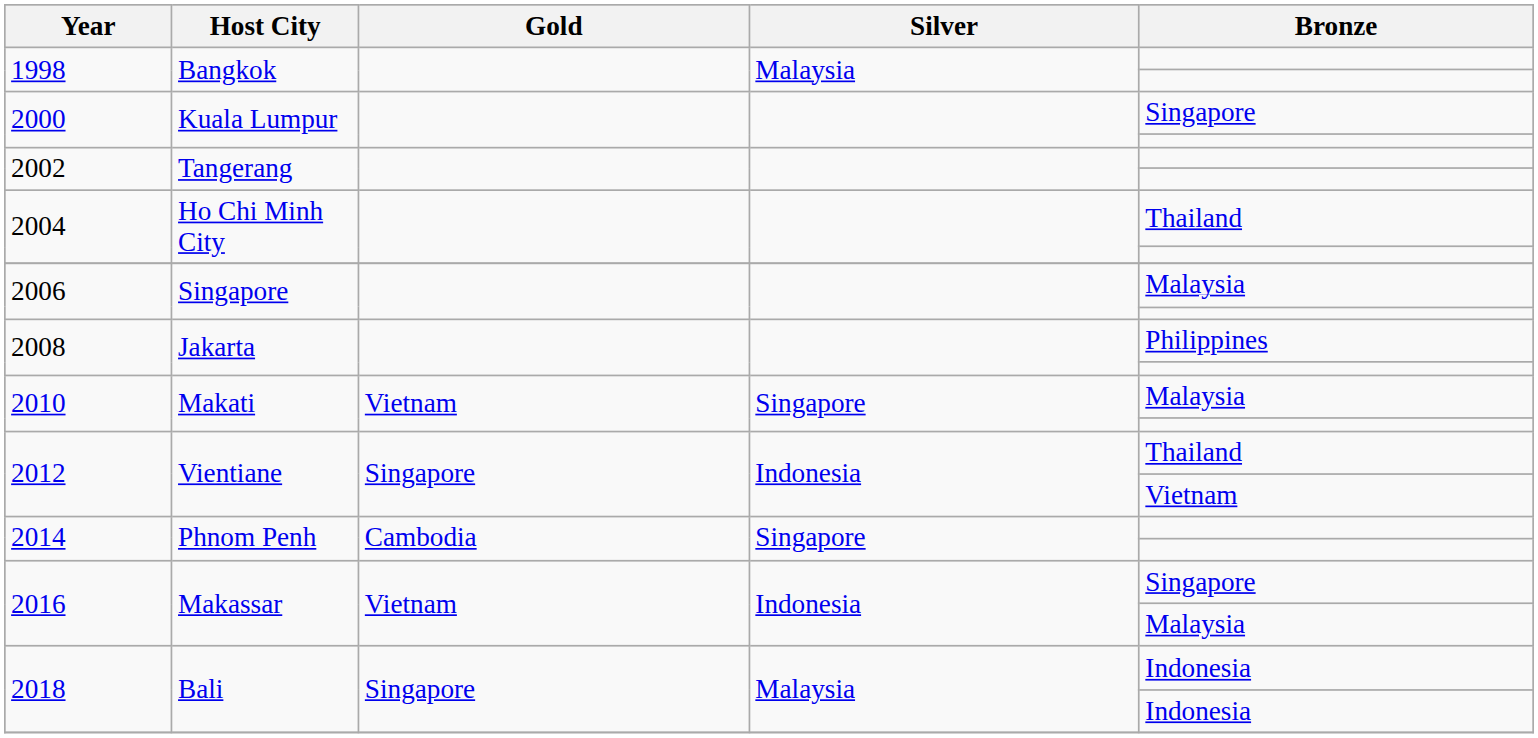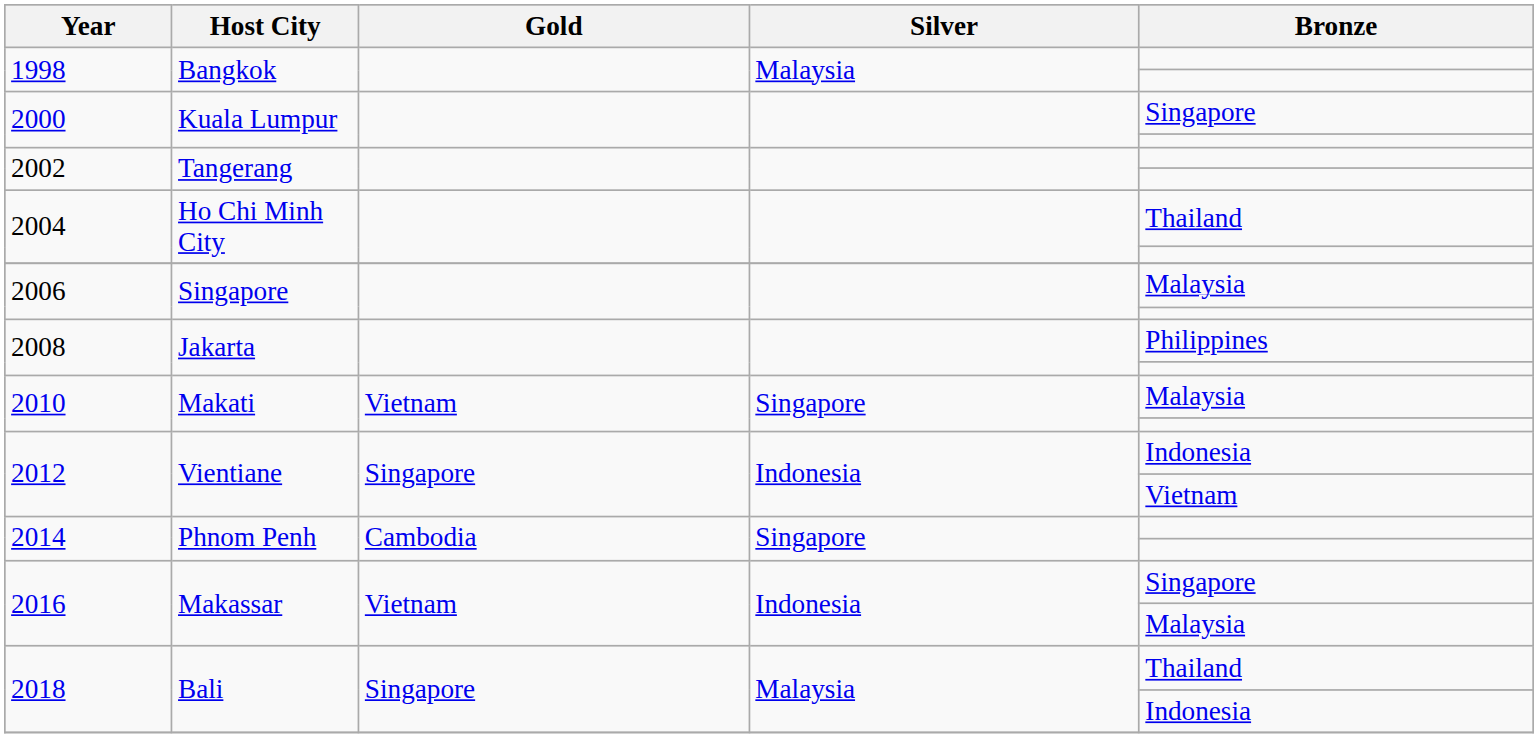(1194, 451) Thailand -> (1198, 451) Indonesia
(1198, 667) Indonesia -> (1194, 667) Thailand
